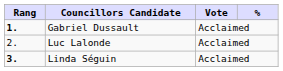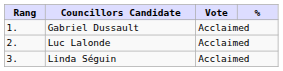(12, 28) bold -> (12, 28) normal
(12, 58) bold -> (12, 58) normal
